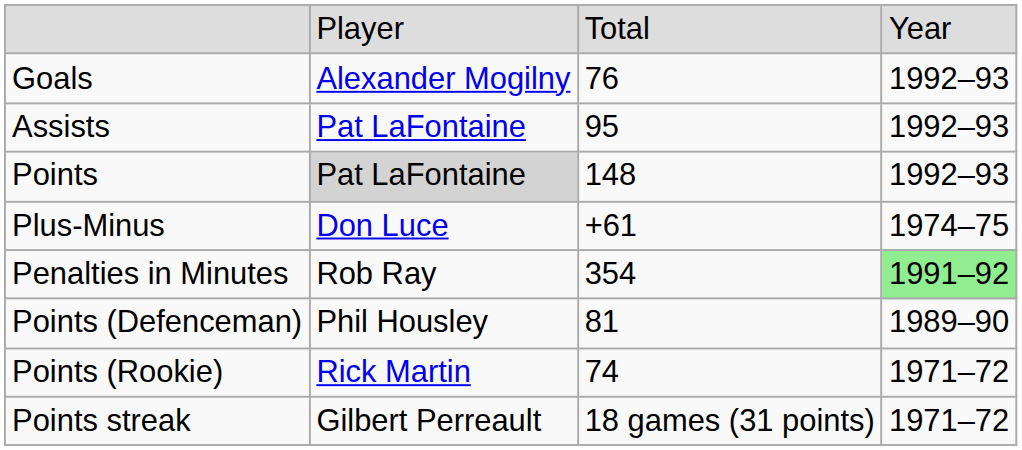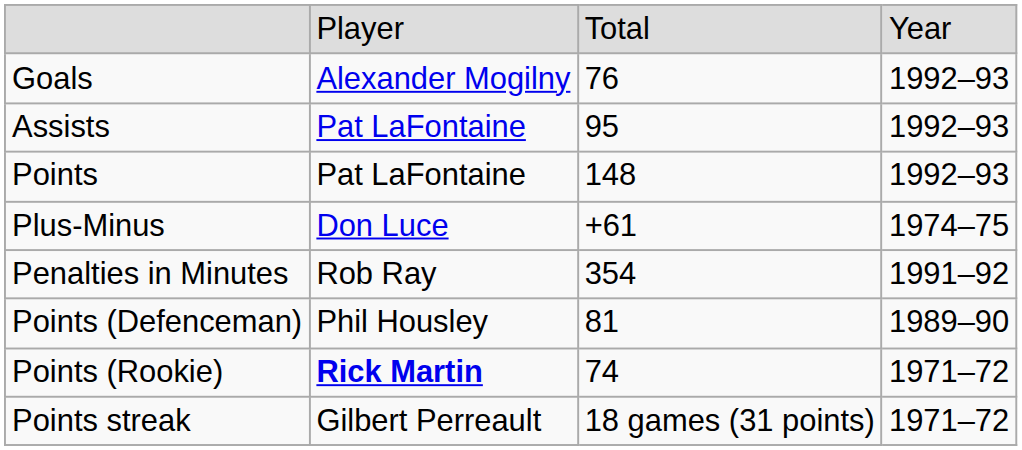(421, 175) lightgrey background -> (421, 175) no background
(949, 273) lightgreen background -> (949, 273) no background
(394, 371) normal -> (400, 371) bold
